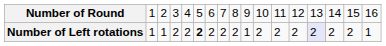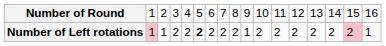(152, 32) no background -> (152, 32) pink background
(313, 32) lavender background -> (313, 32) no background
(350, 32) no background -> (350, 32) pink background
